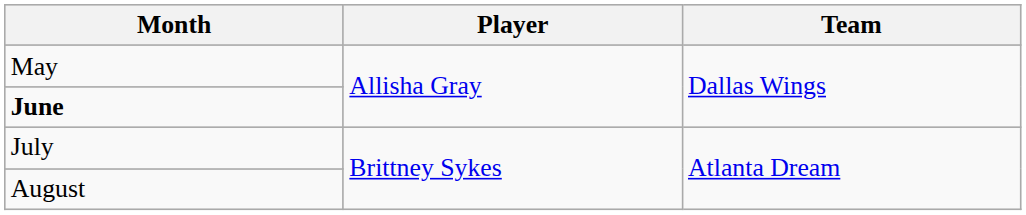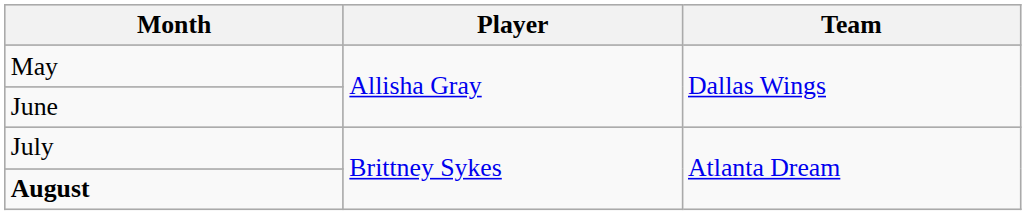(37, 106) bold -> (34, 106) normal
(48, 188) normal -> (50, 188) bold
